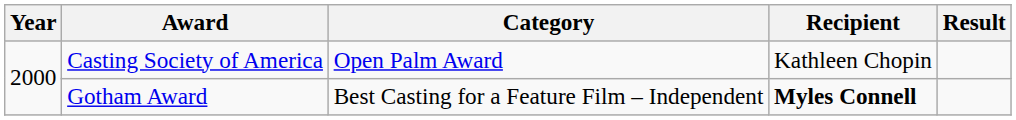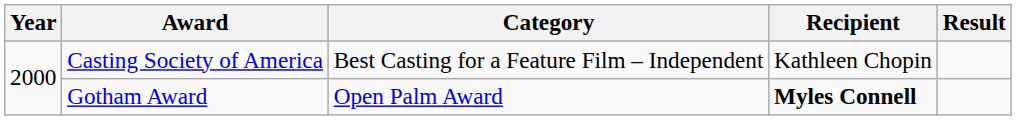(418, 59) Open Palm Award -> (549, 59) Best Casting for a Feature Film – Independent
(549, 96) Best Casting for a Feature Film – Independent -> (418, 96) Open Palm Award
